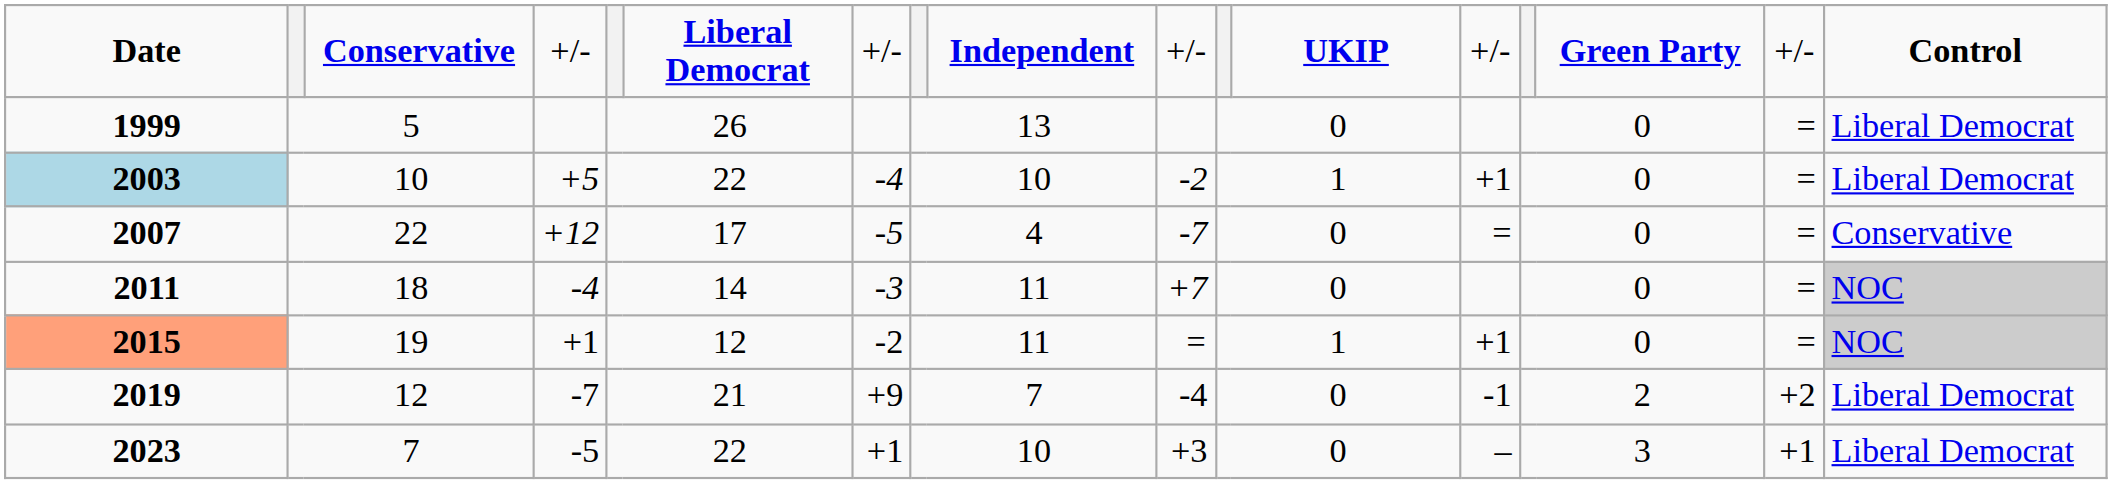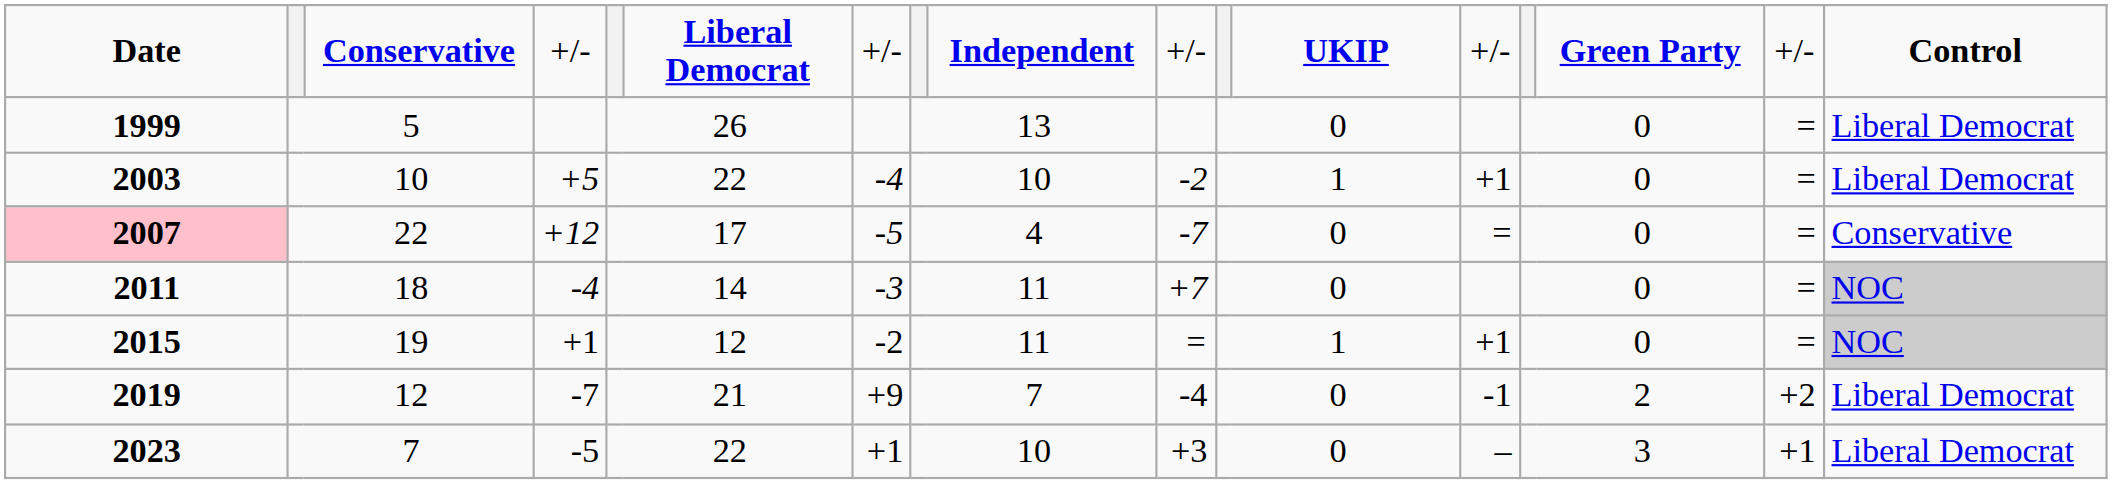(147, 178) lightblue background -> (147, 178) no background
(147, 233) no background -> (147, 233) pink background
(147, 341) lightsalmon background -> (147, 341) no background
